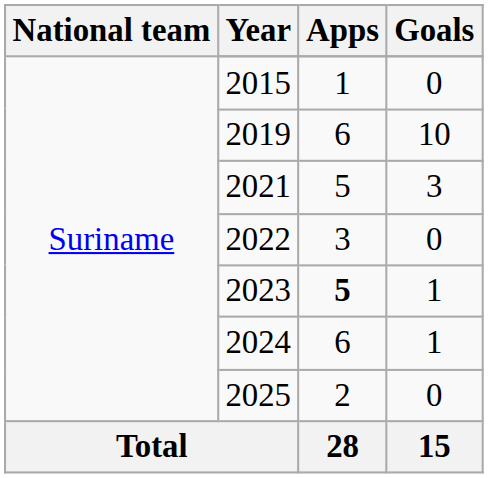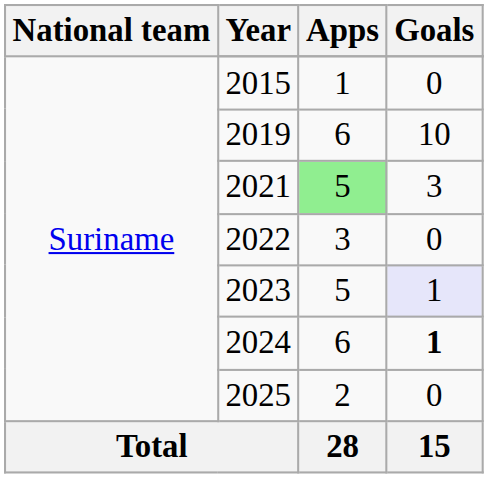(343, 186) no background -> (343, 186) lightgreen background
(343, 290) bold -> (343, 290) normal
(434, 290) no background -> (434, 290) lavender background
(434, 342) normal -> (434, 342) bold
